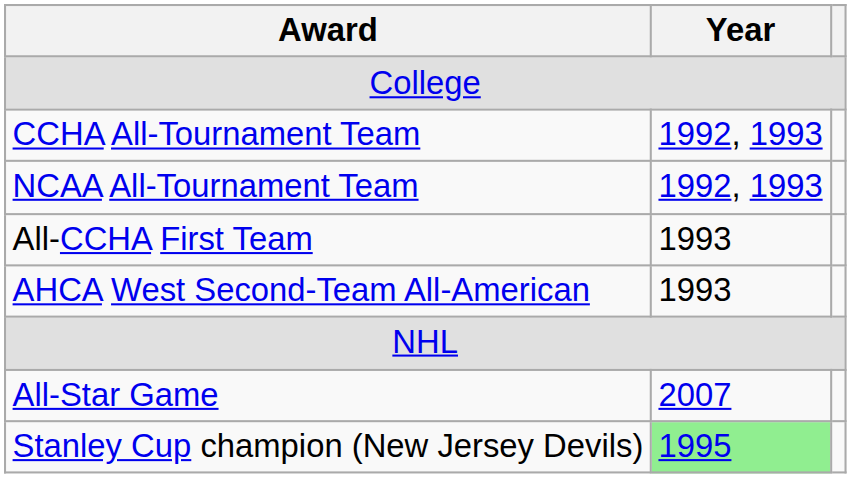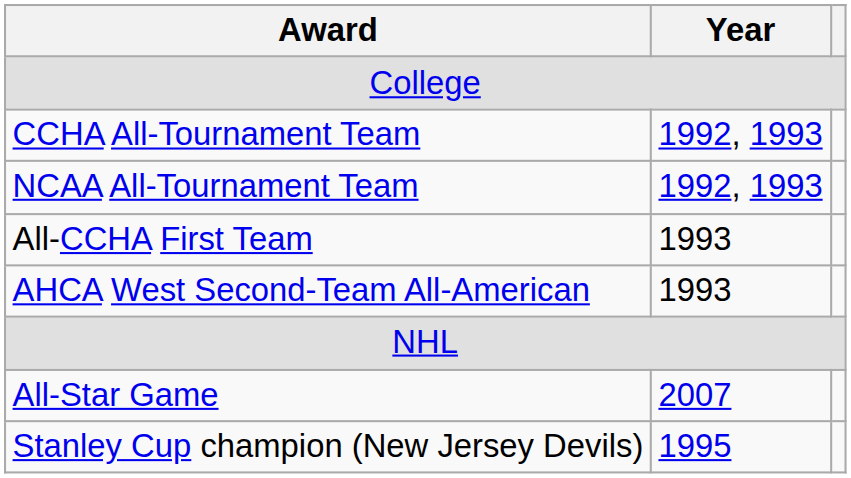(695, 446) lightgreen background -> (695, 446) no background
